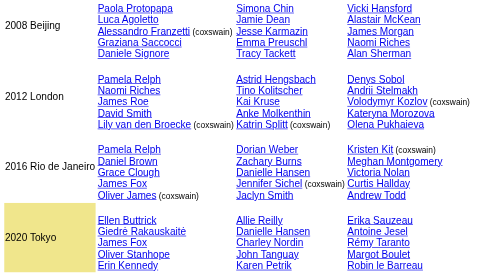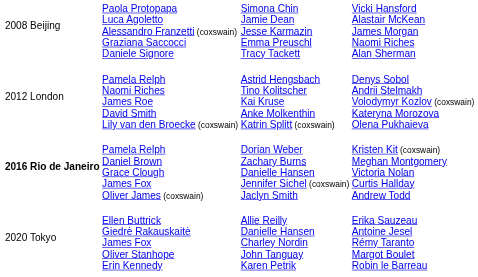(50, 167) normal -> (52, 167) bold
(31, 237) khaki background -> (31, 237) no background
